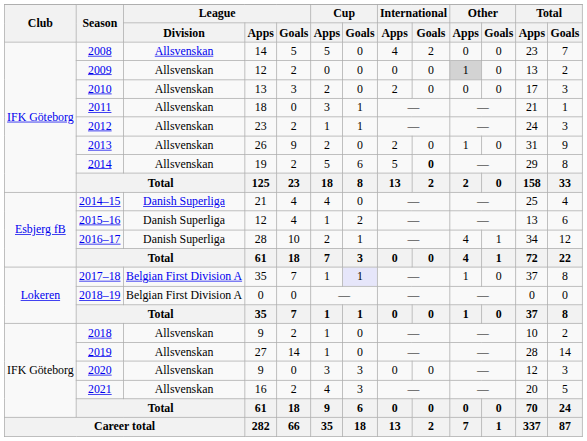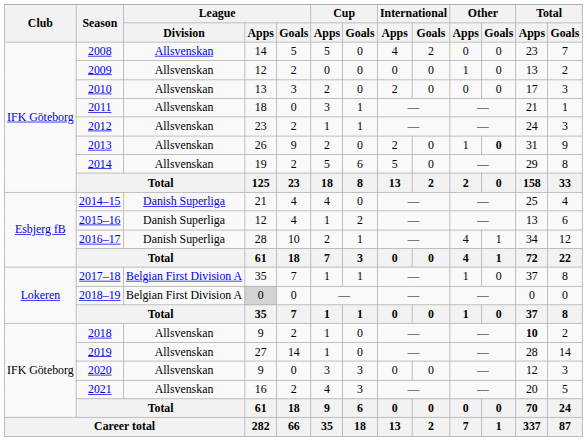(466, 70) lightgrey background -> (466, 70) no background
(499, 145) normal -> (499, 145) bold
(431, 164) bold -> (431, 164) normal
(360, 276) lavender background -> (360, 276) no background
(261, 295) no background -> (261, 295) lightgrey background
(532, 333) normal -> (532, 333) bold
